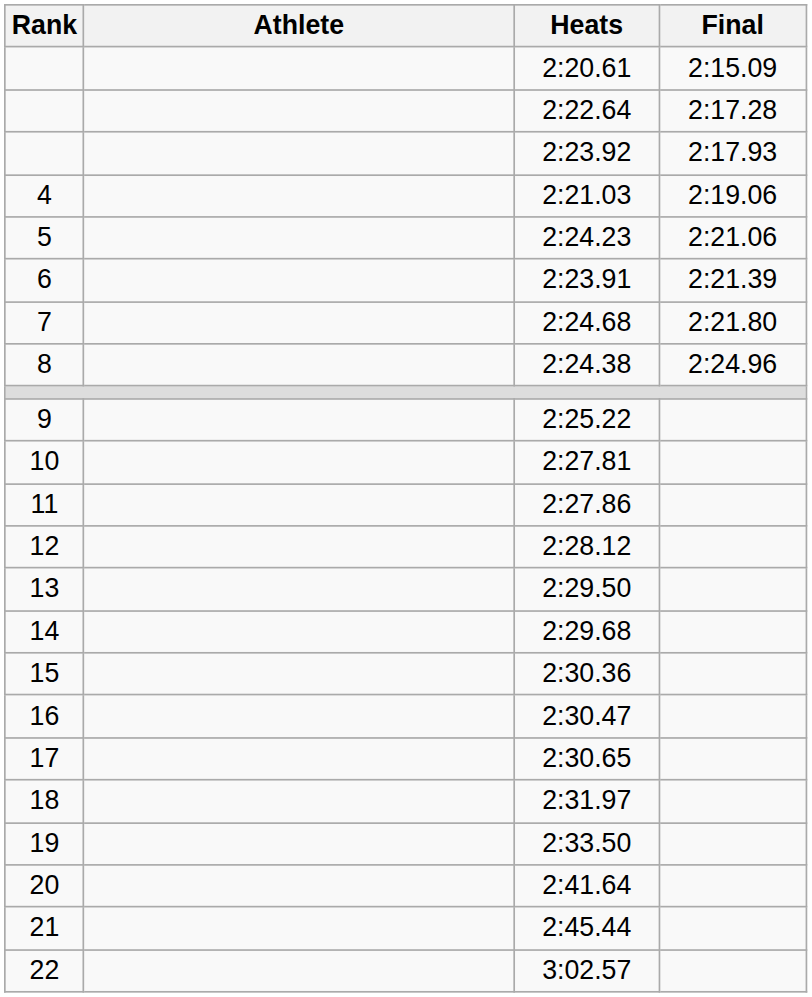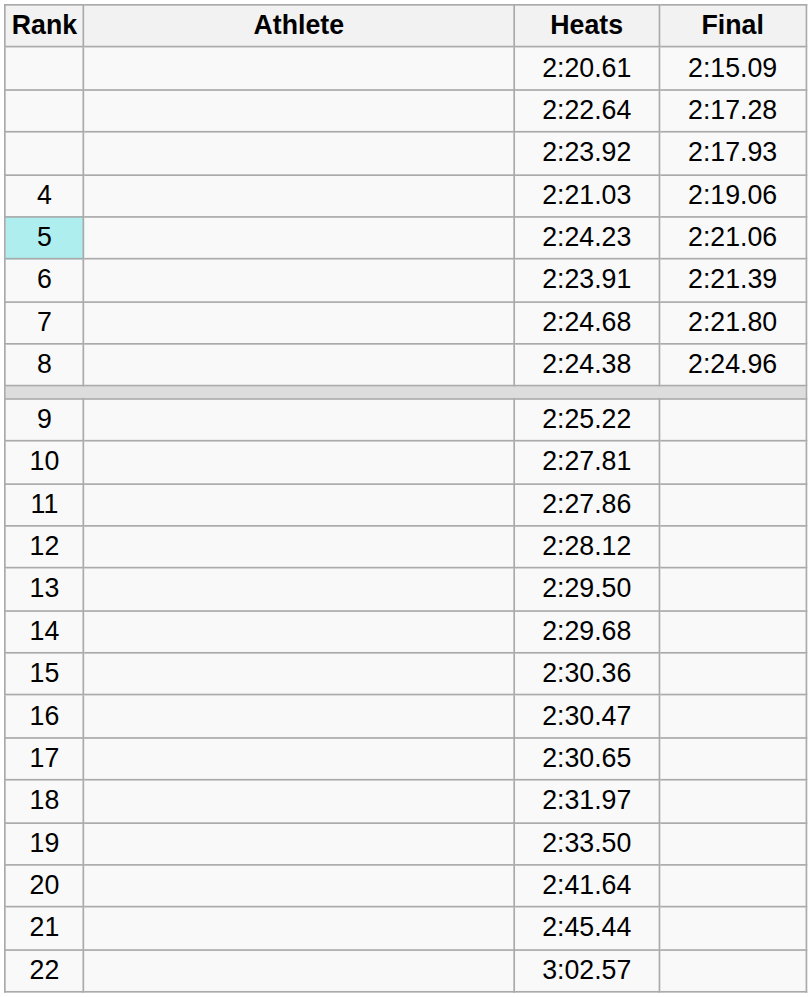(44, 237) no background -> (44, 237) paleturquoise background
